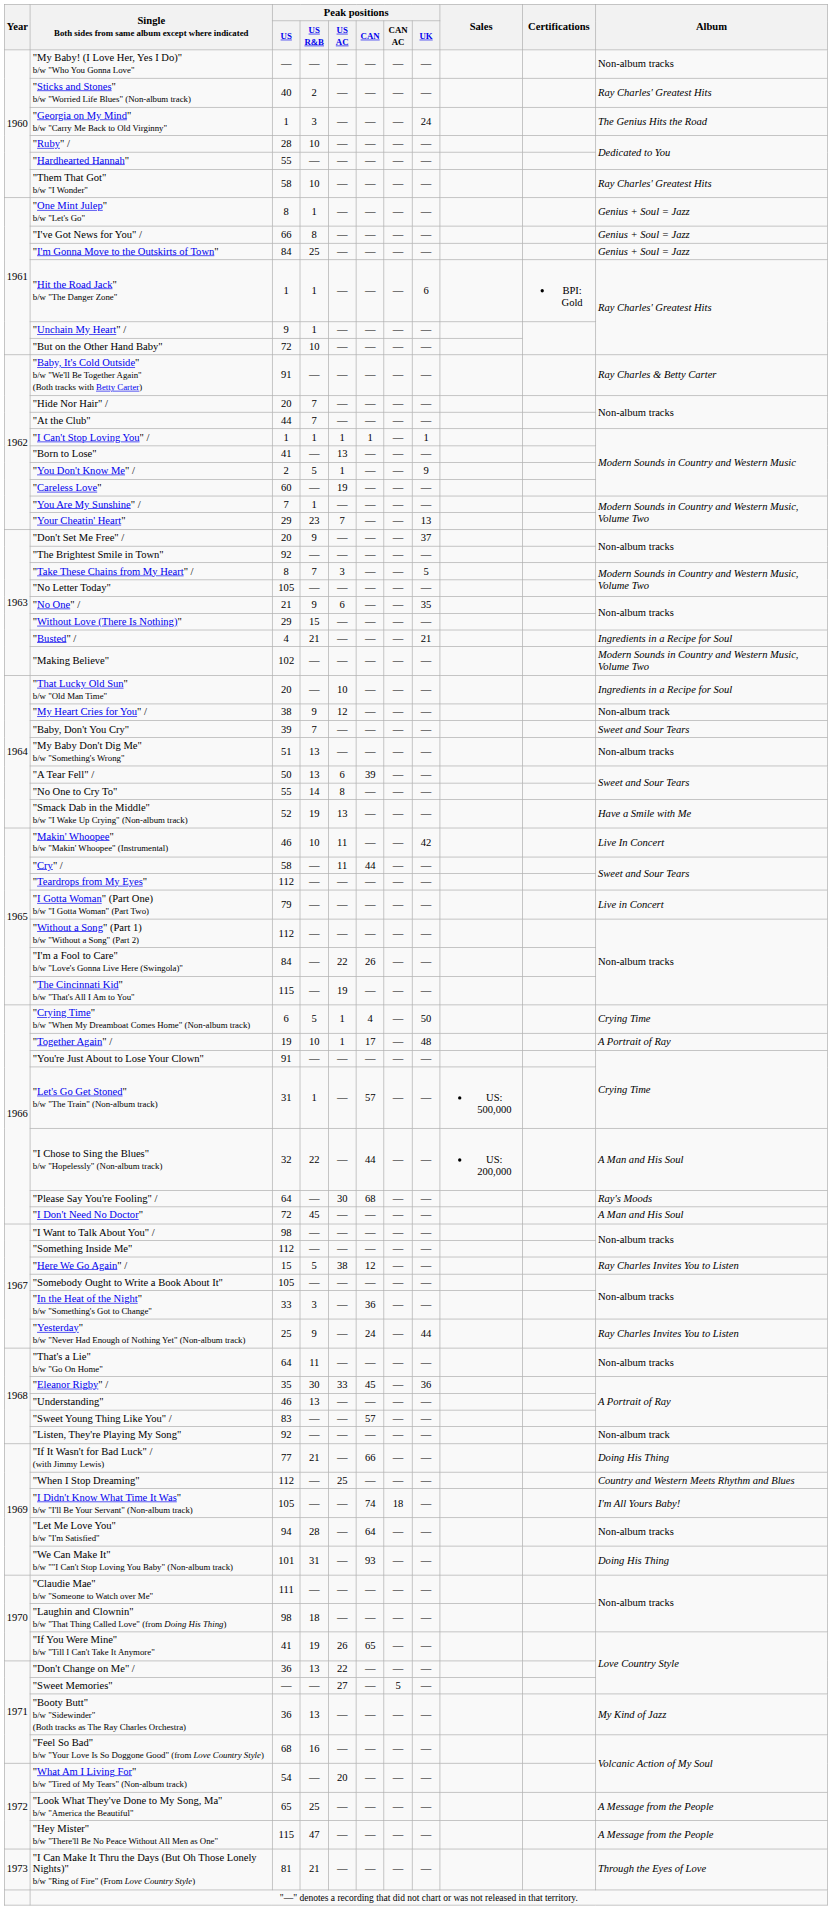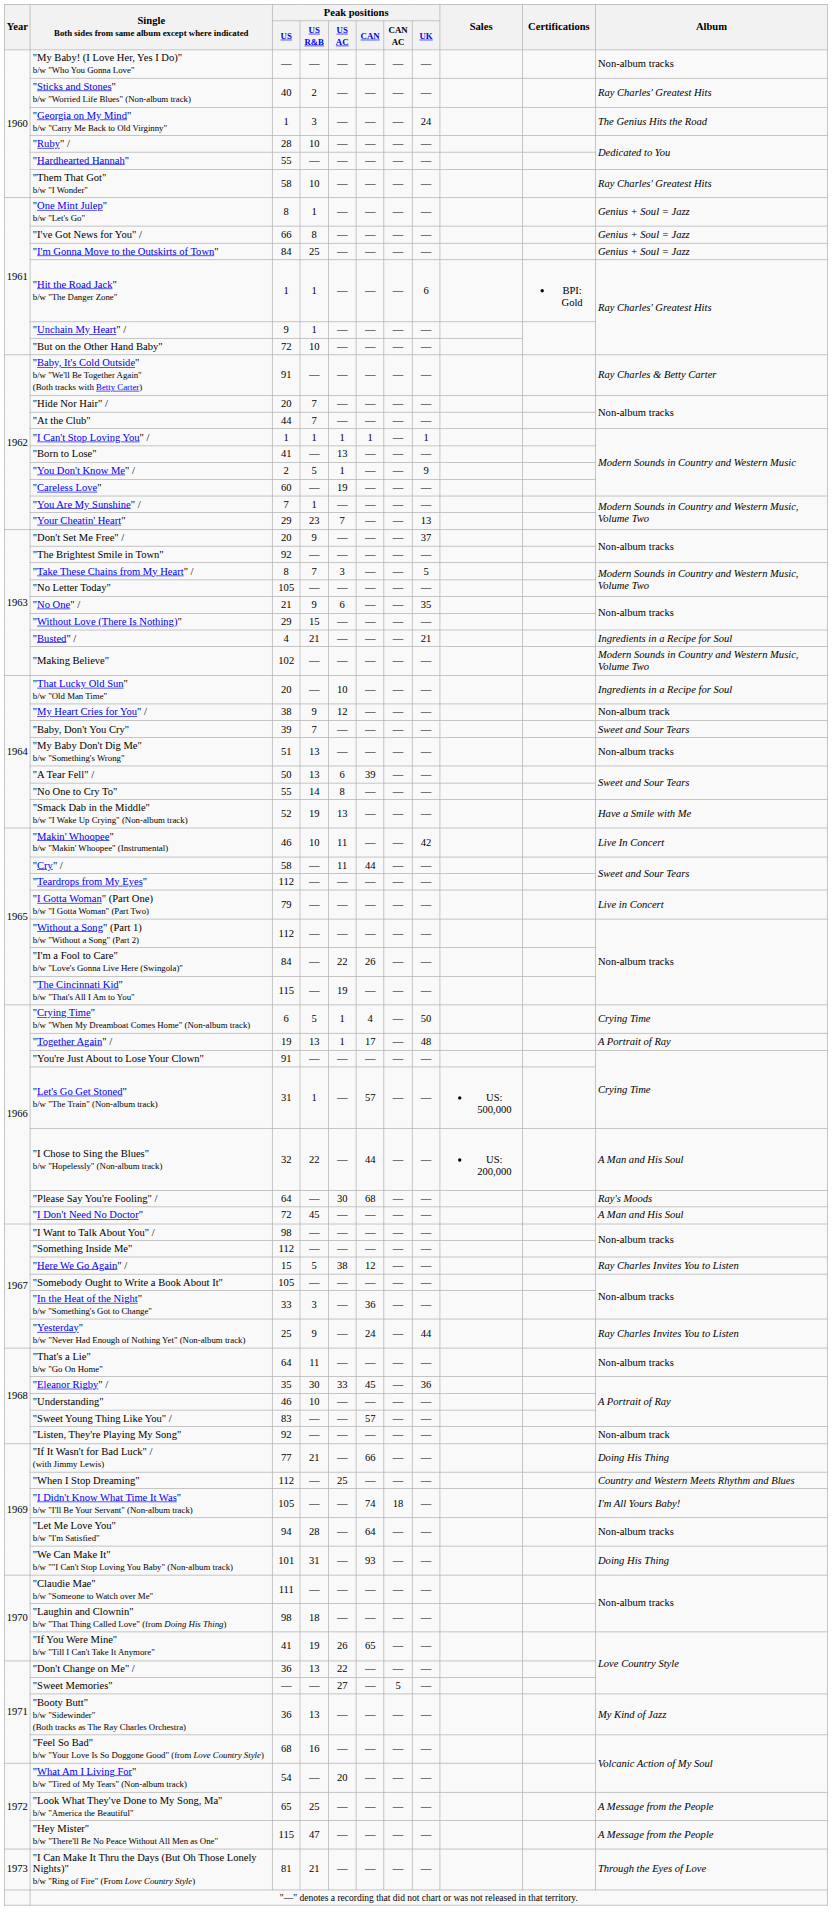(314, 1041) 10 -> (314, 1041) 13
(314, 1401) 13 -> (314, 1401) 10
